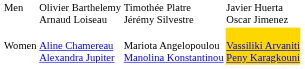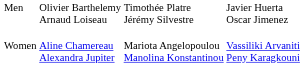(263, 52) gold background -> (263, 52) no background
